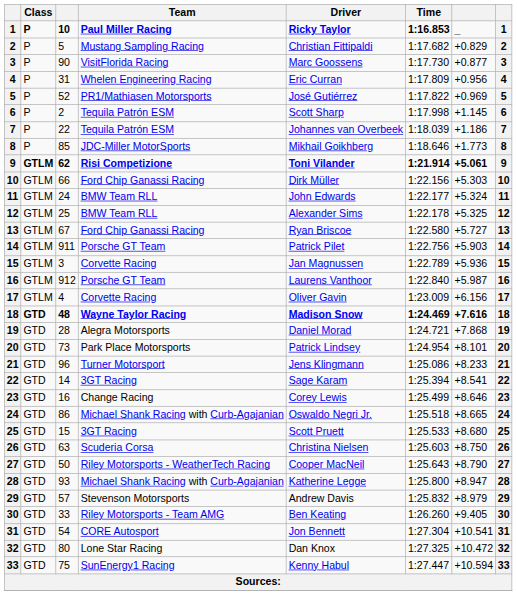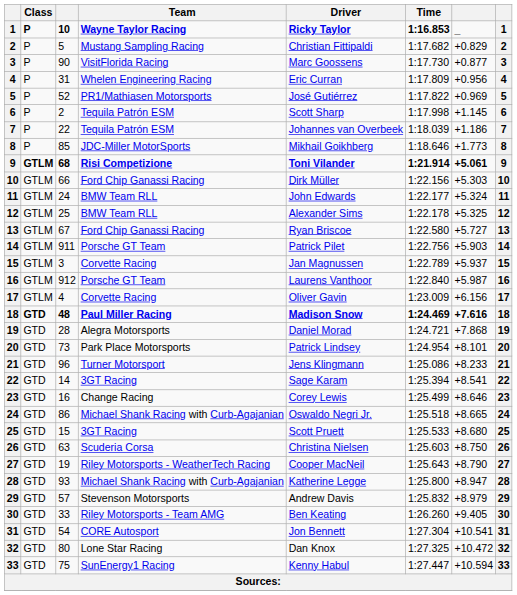(126, 29) Paul Miller Racing -> (133, 29) Wayne Taylor Racing
(64, 163) 62 -> (64, 163) 68
(471, 264) +5.936 -> (471, 264) +5.937
(133, 314) Wayne Taylor Racing -> (126, 314) Paul Miller Racing
(64, 465) 50 -> (64, 465) 19
